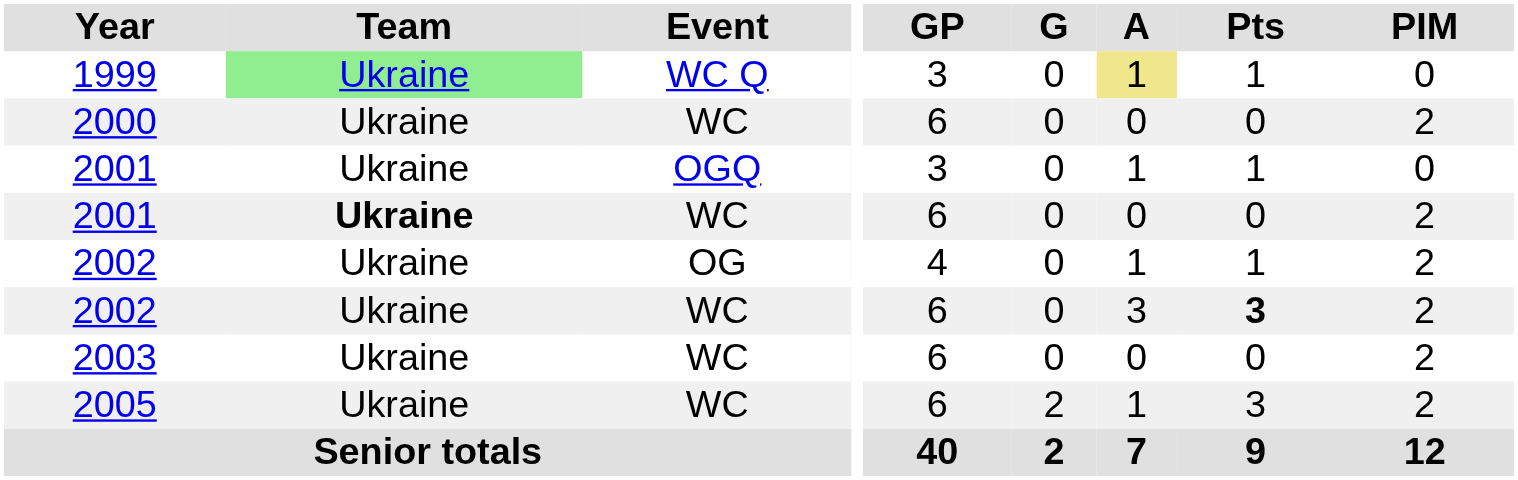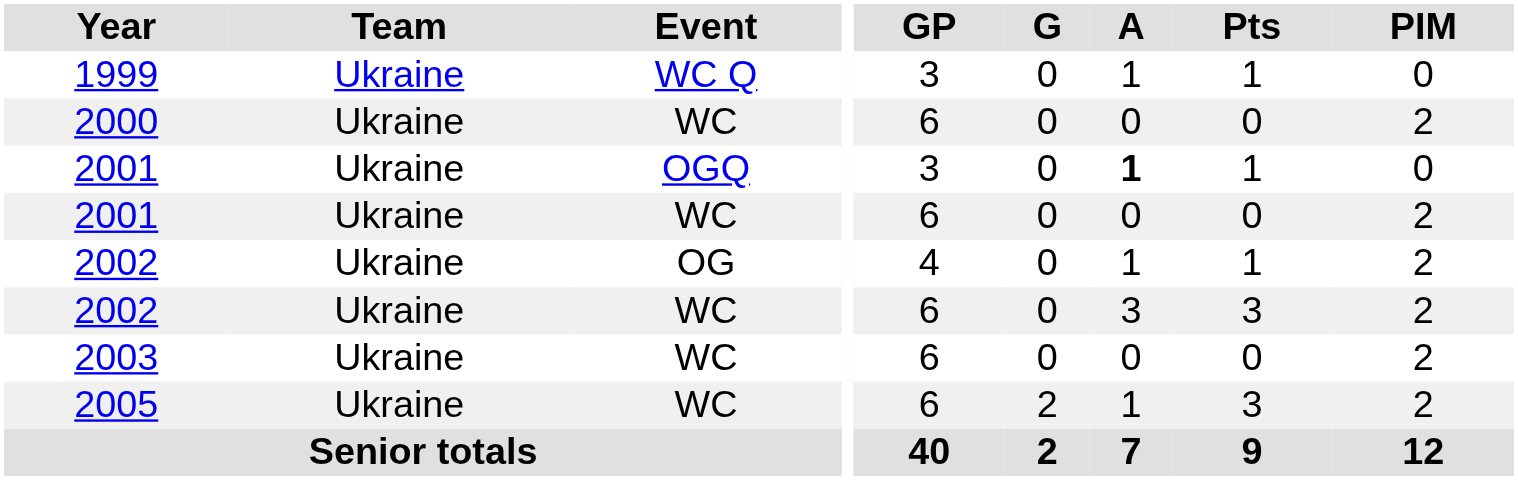(404, 74) lightgreen background -> (399, 74) no background
(1136, 74) khaki background -> (1131, 74) no background
(1136, 168) normal -> (1131, 168) bold
(404, 215) bold -> (399, 215) normal
(1256, 310) bold -> (1252, 310) normal
